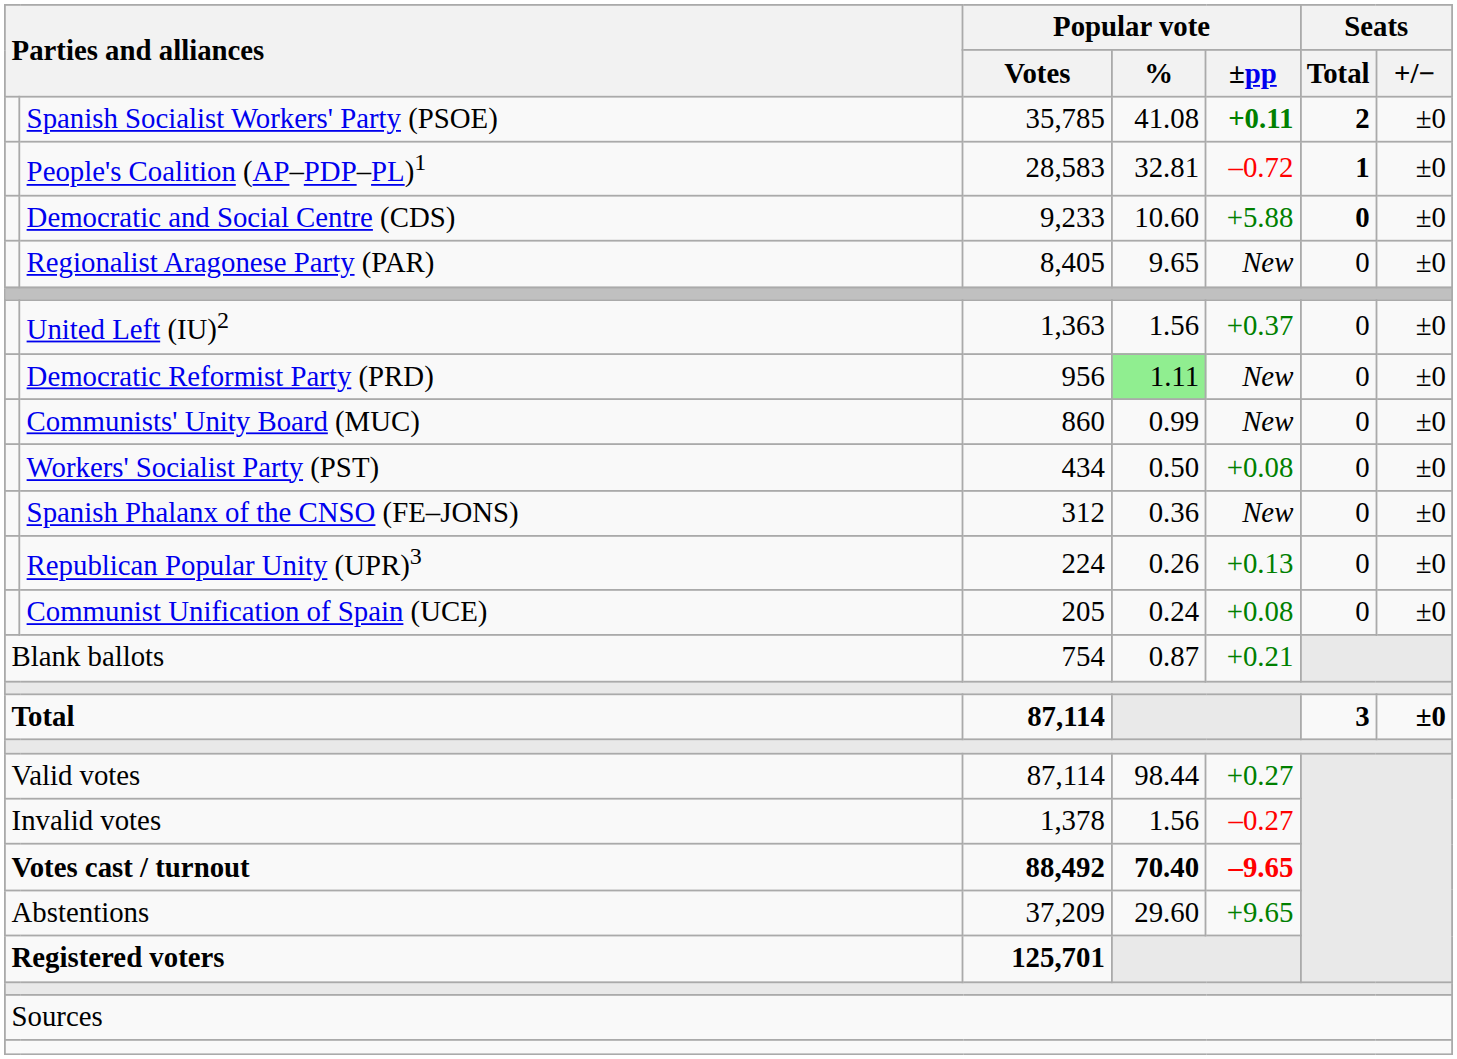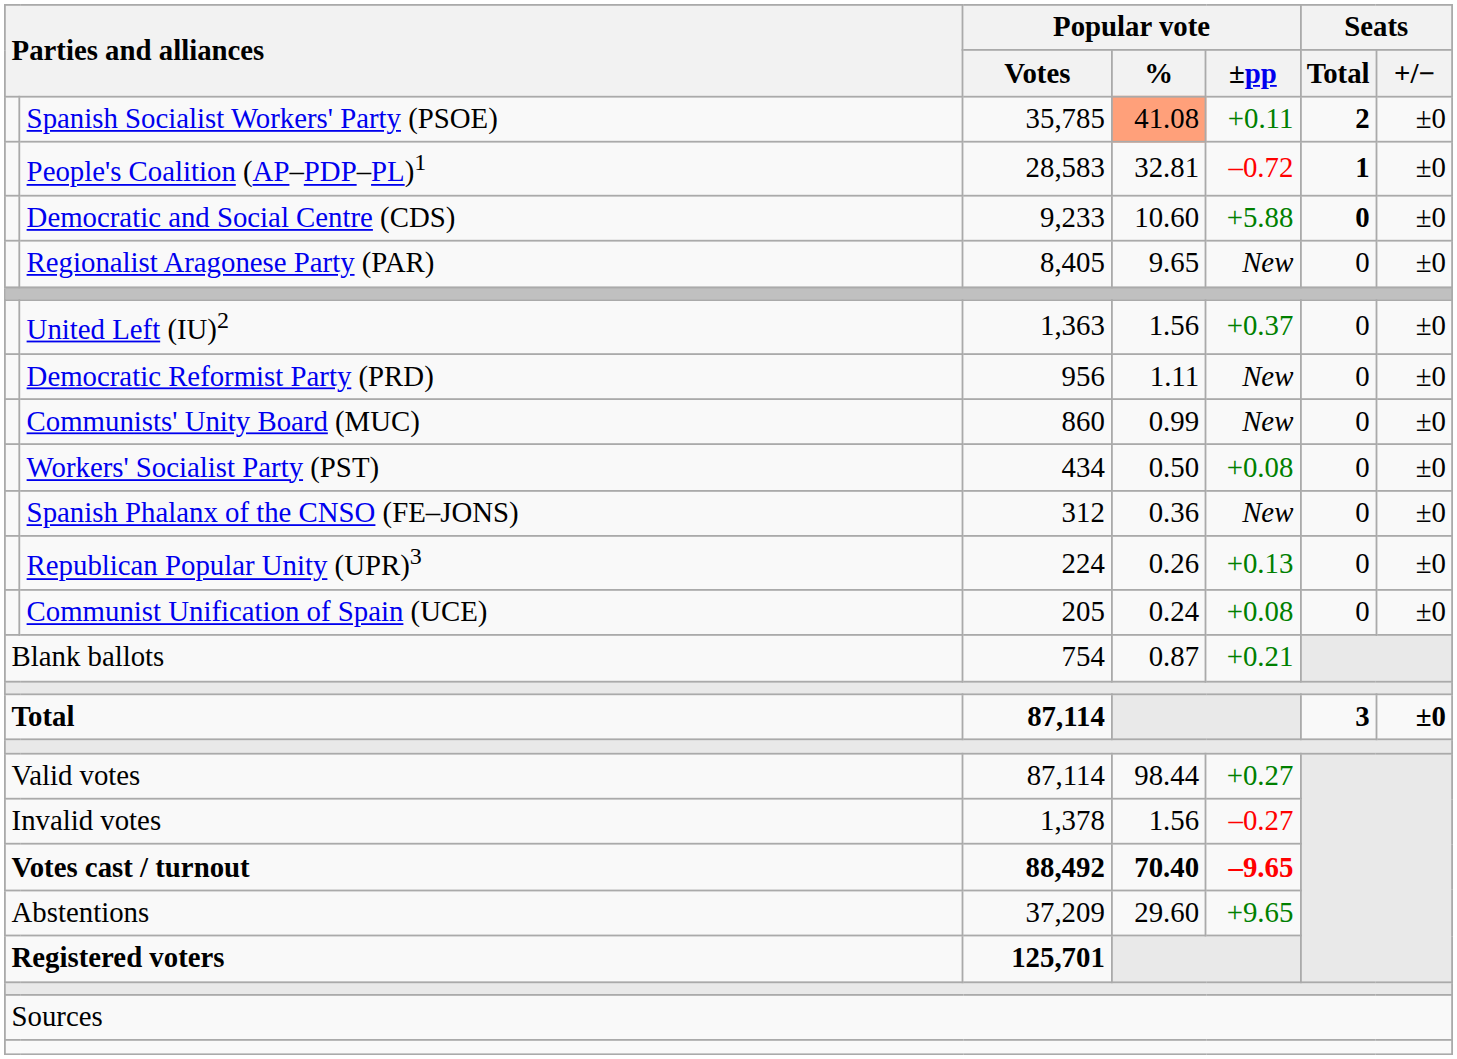(1167, 118) no background -> (1167, 118) lightsalmon background
(1261, 118) bold -> (1261, 118) normal
(1174, 375) lightgreen background -> (1174, 375) no background
